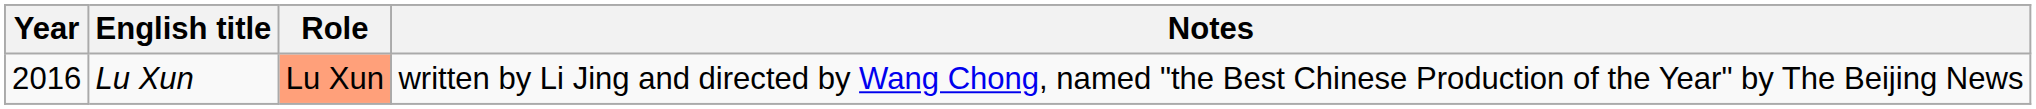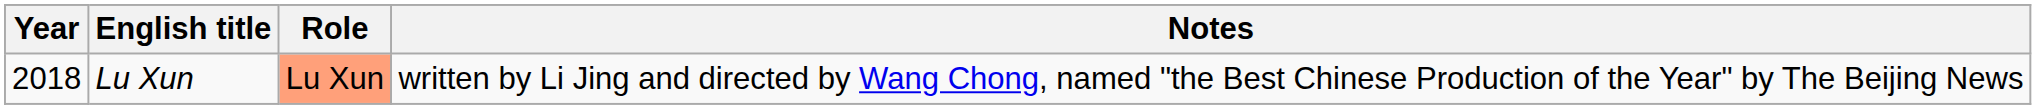(47, 78) 2016 -> (47, 78) 2018
